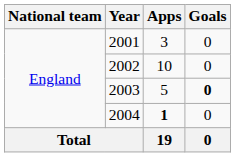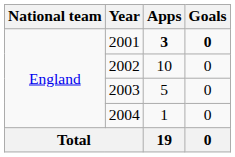(164, 41) normal -> (164, 41) bold
(208, 41) normal -> (208, 41) bold
(208, 90) bold -> (208, 90) normal
(164, 115) bold -> (164, 115) normal
